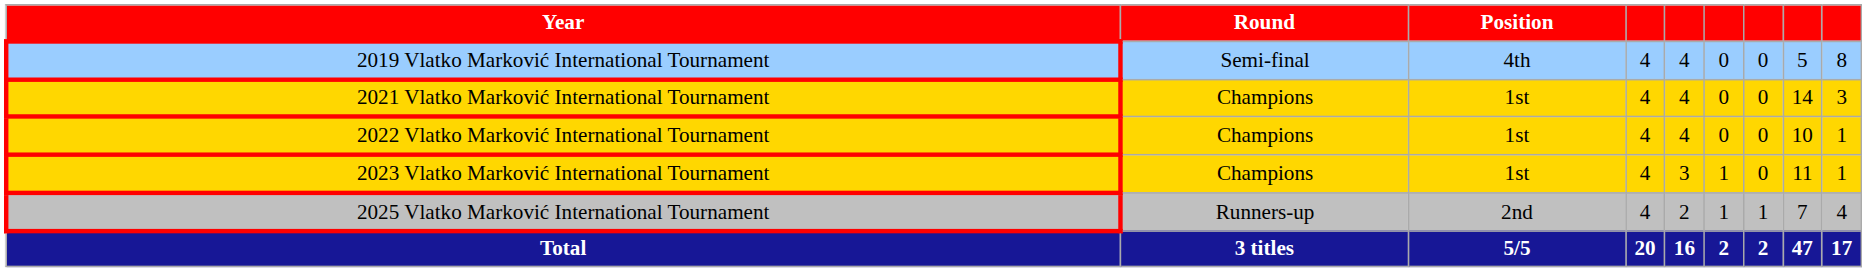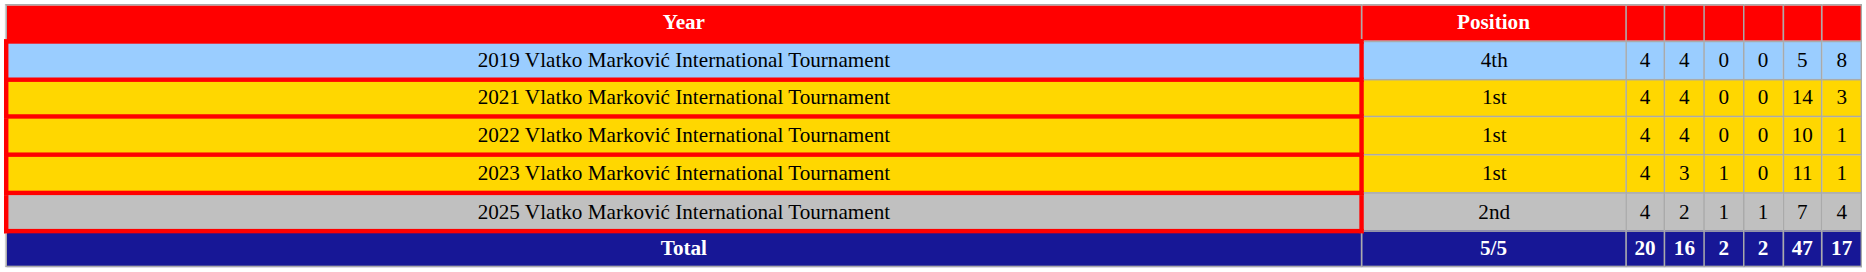- column: (1264, 23)
